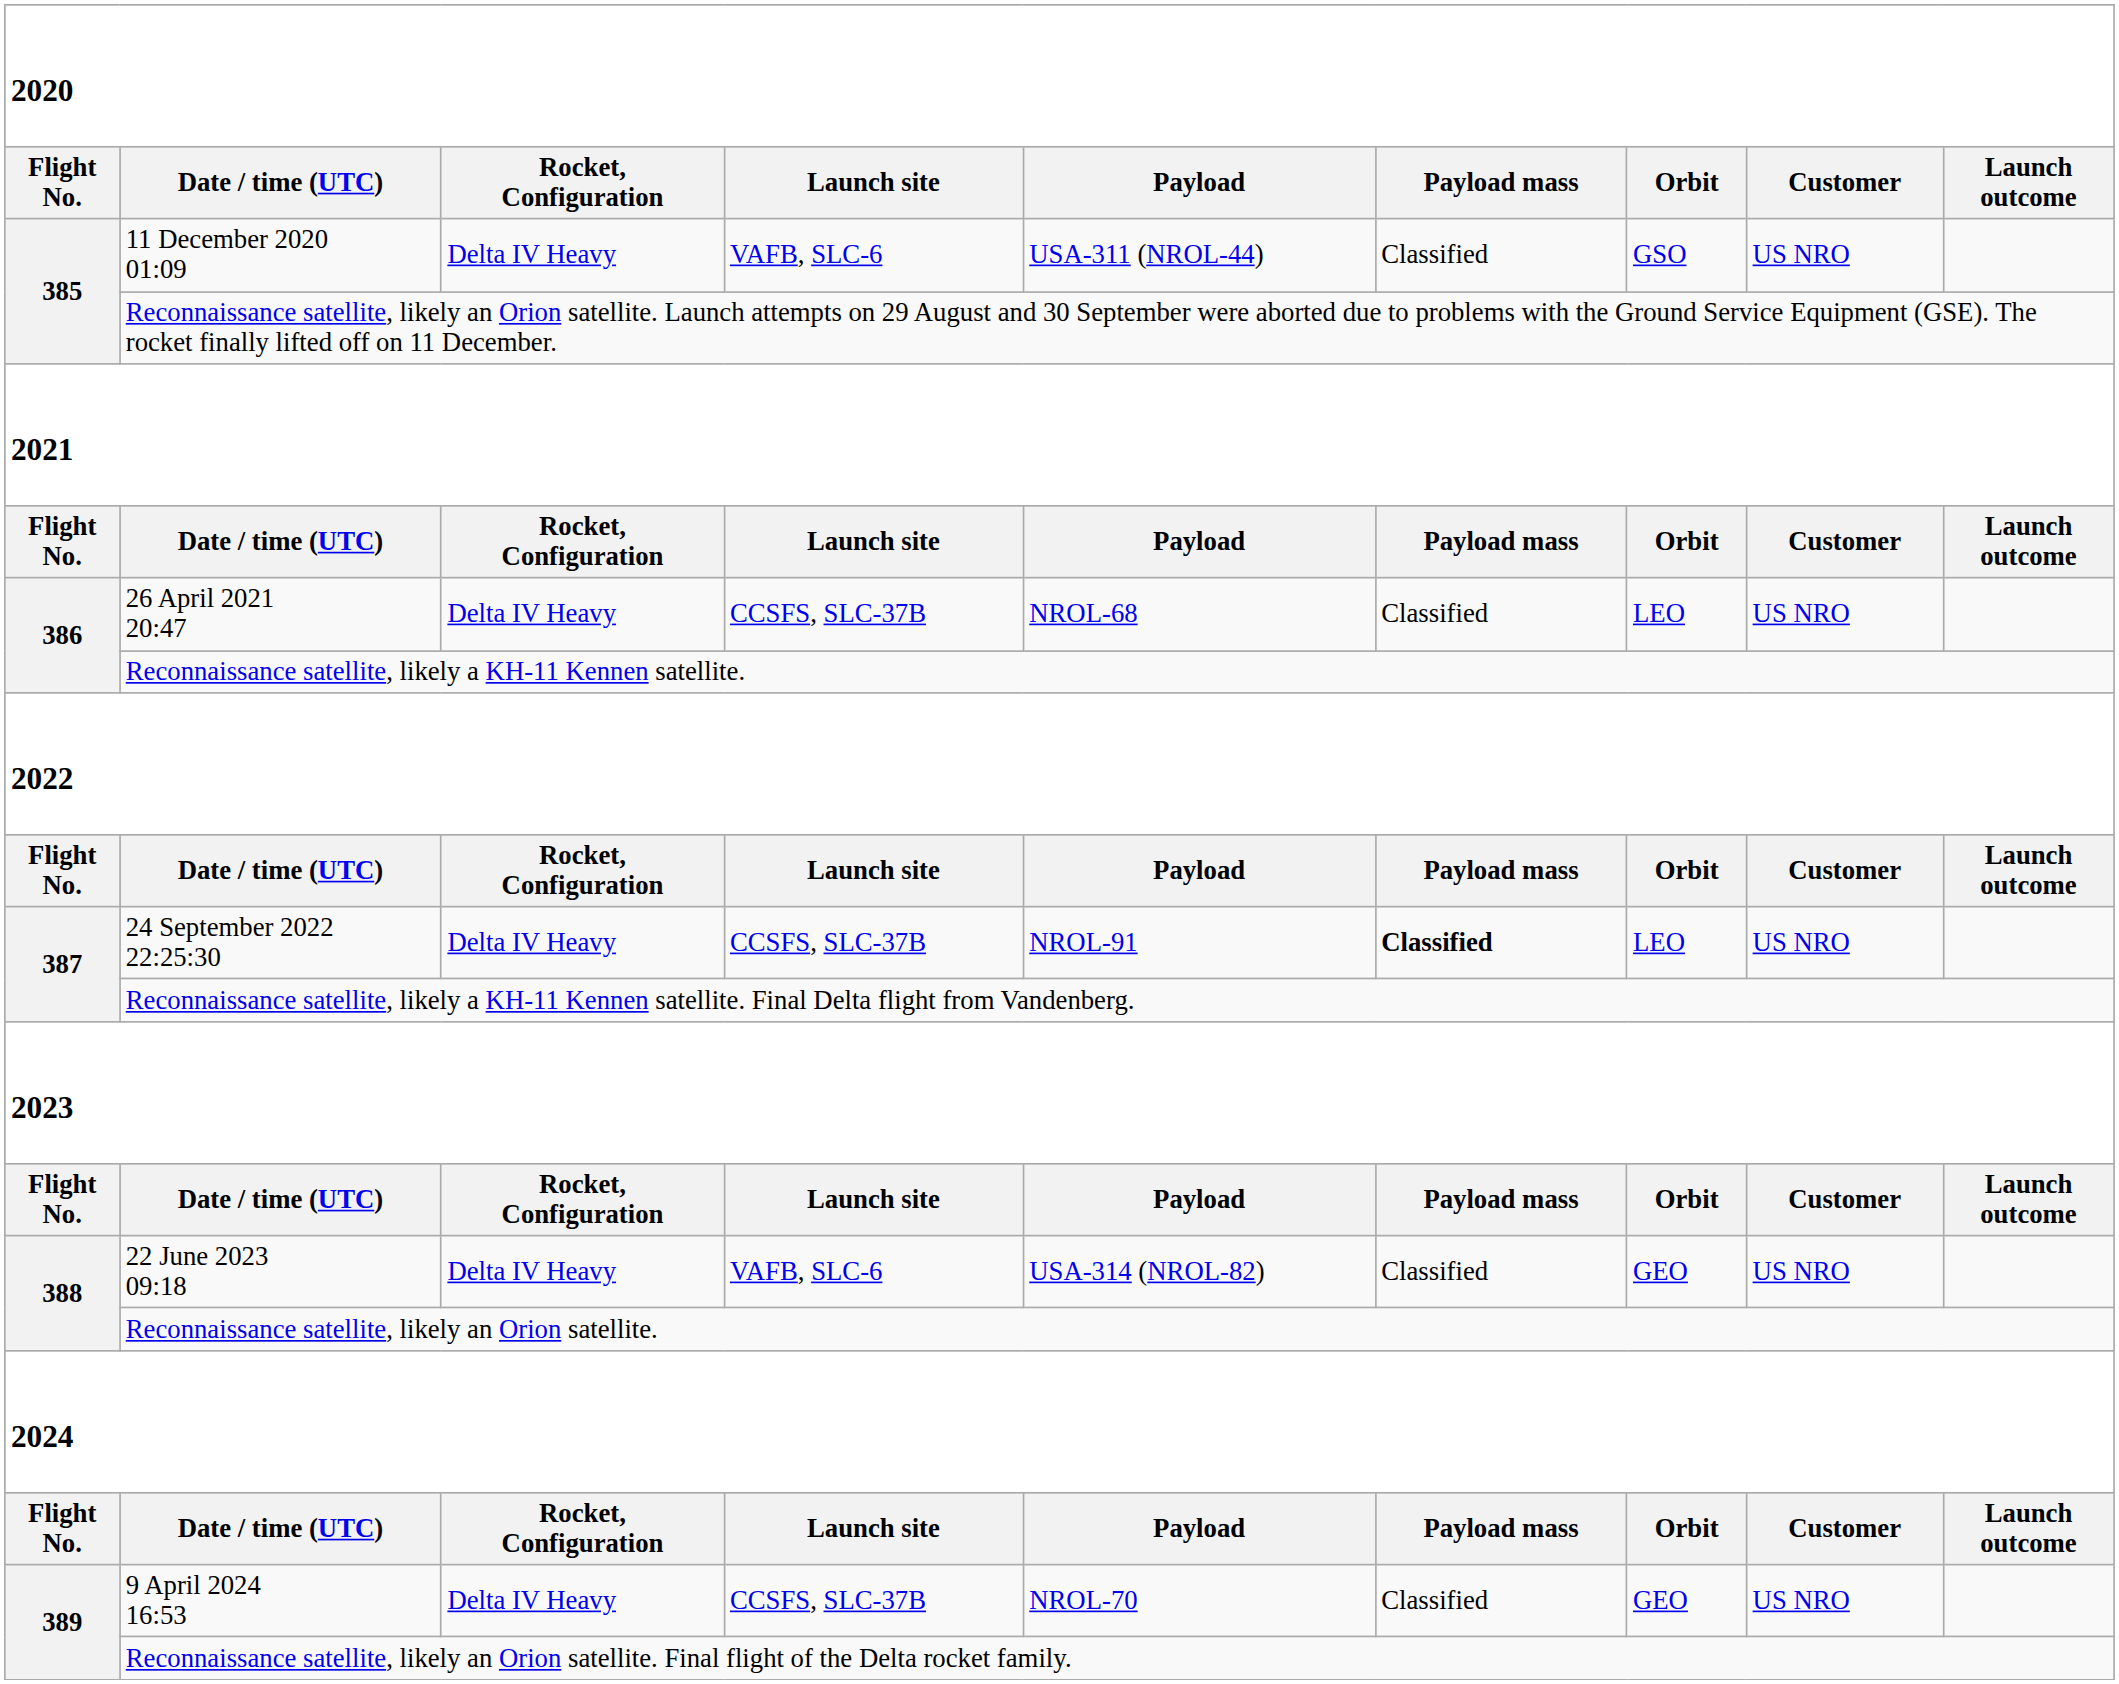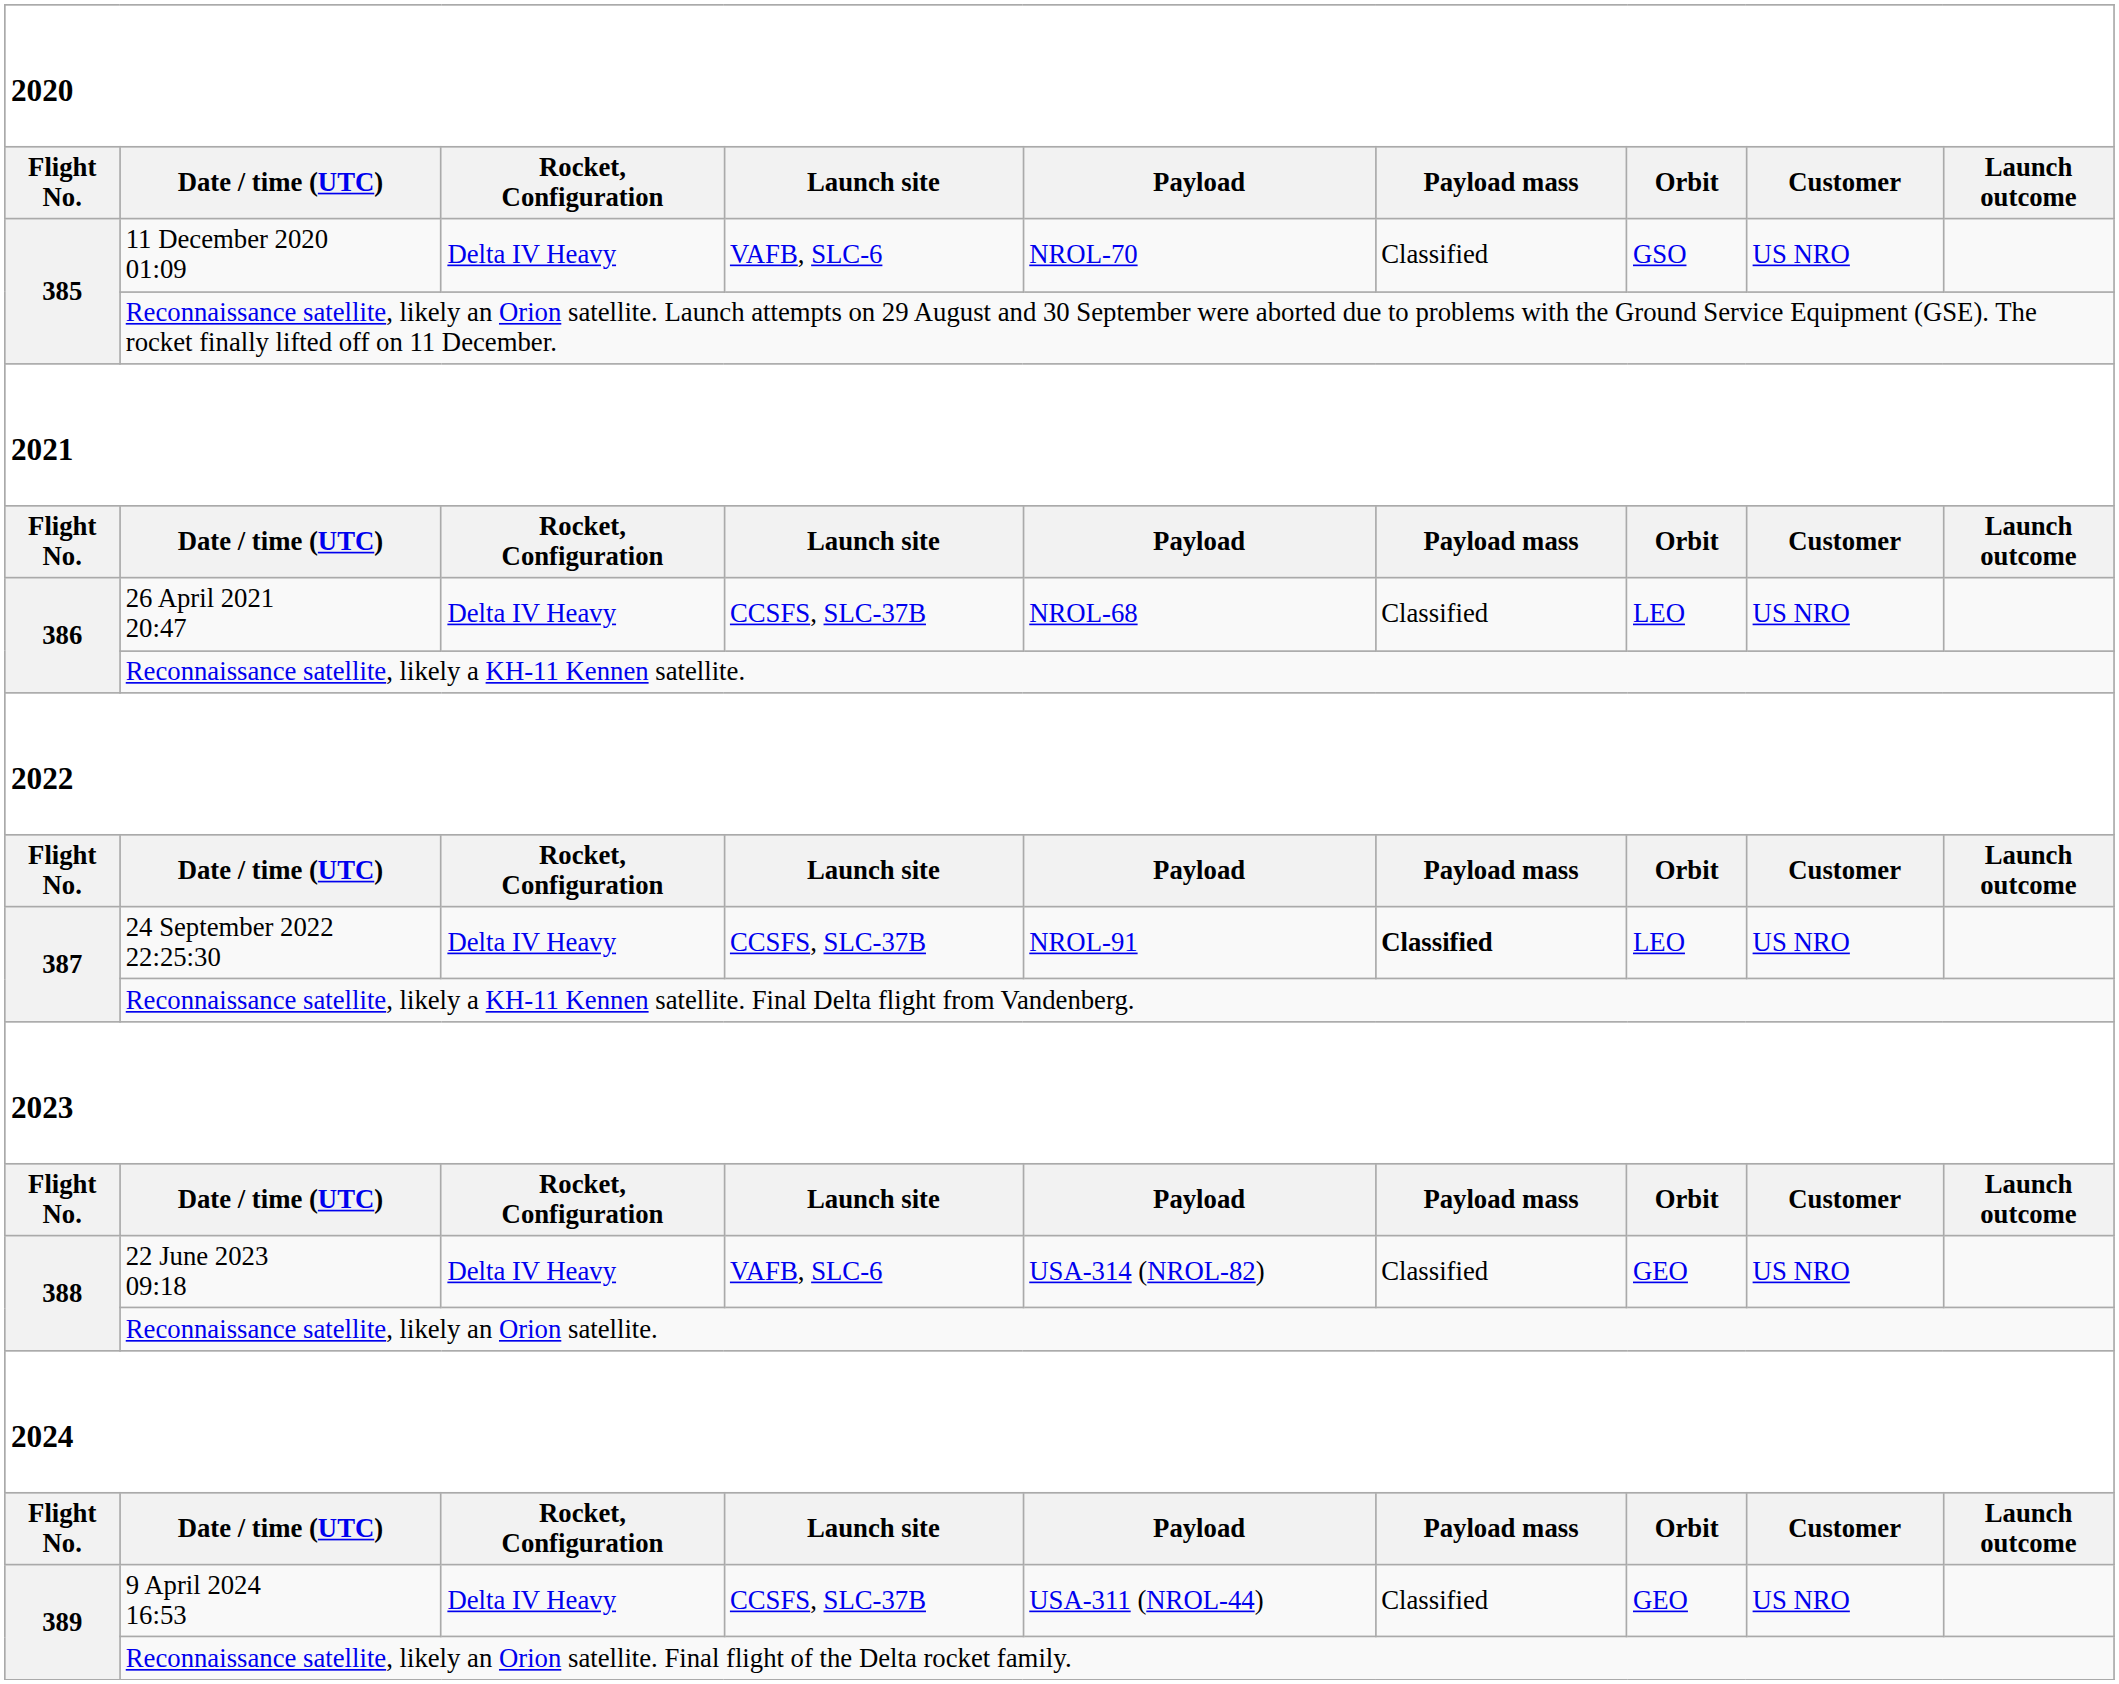(1146, 254) USA-311 (NROL-44) -> (1083, 254) NROL-70
(1083, 1600) NROL-70 -> (1146, 1600) USA-311 (NROL-44)
